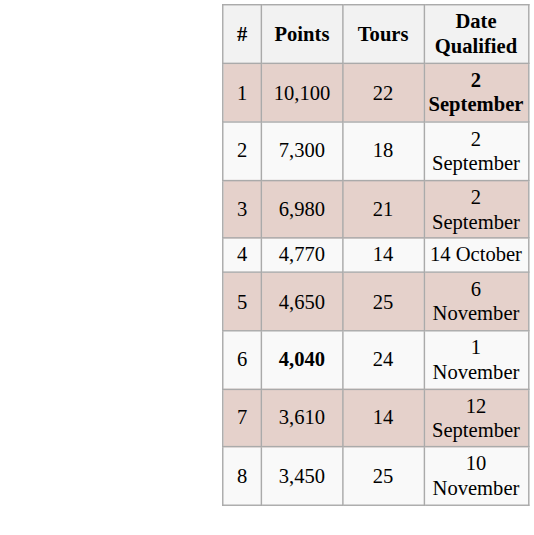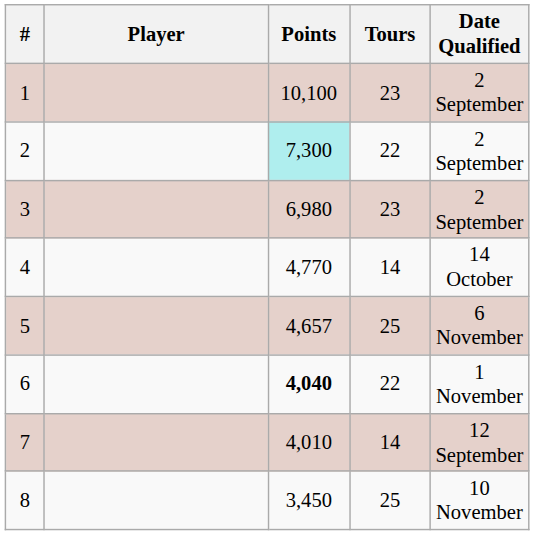+ column: (156, 34)
(383, 92) 22 -> (390, 92) 23
(476, 92) bold -> (479, 92) normal
(302, 150) no background -> (309, 150) paleturquoise background
(383, 150) 18 -> (390, 150) 22
(383, 209) 21 -> (390, 209) 23
(302, 301) 4,650 -> (309, 325) 4,657
(383, 359) 24 -> (390, 383) 22
(302, 417) 3,610 -> (309, 442) 4,010
